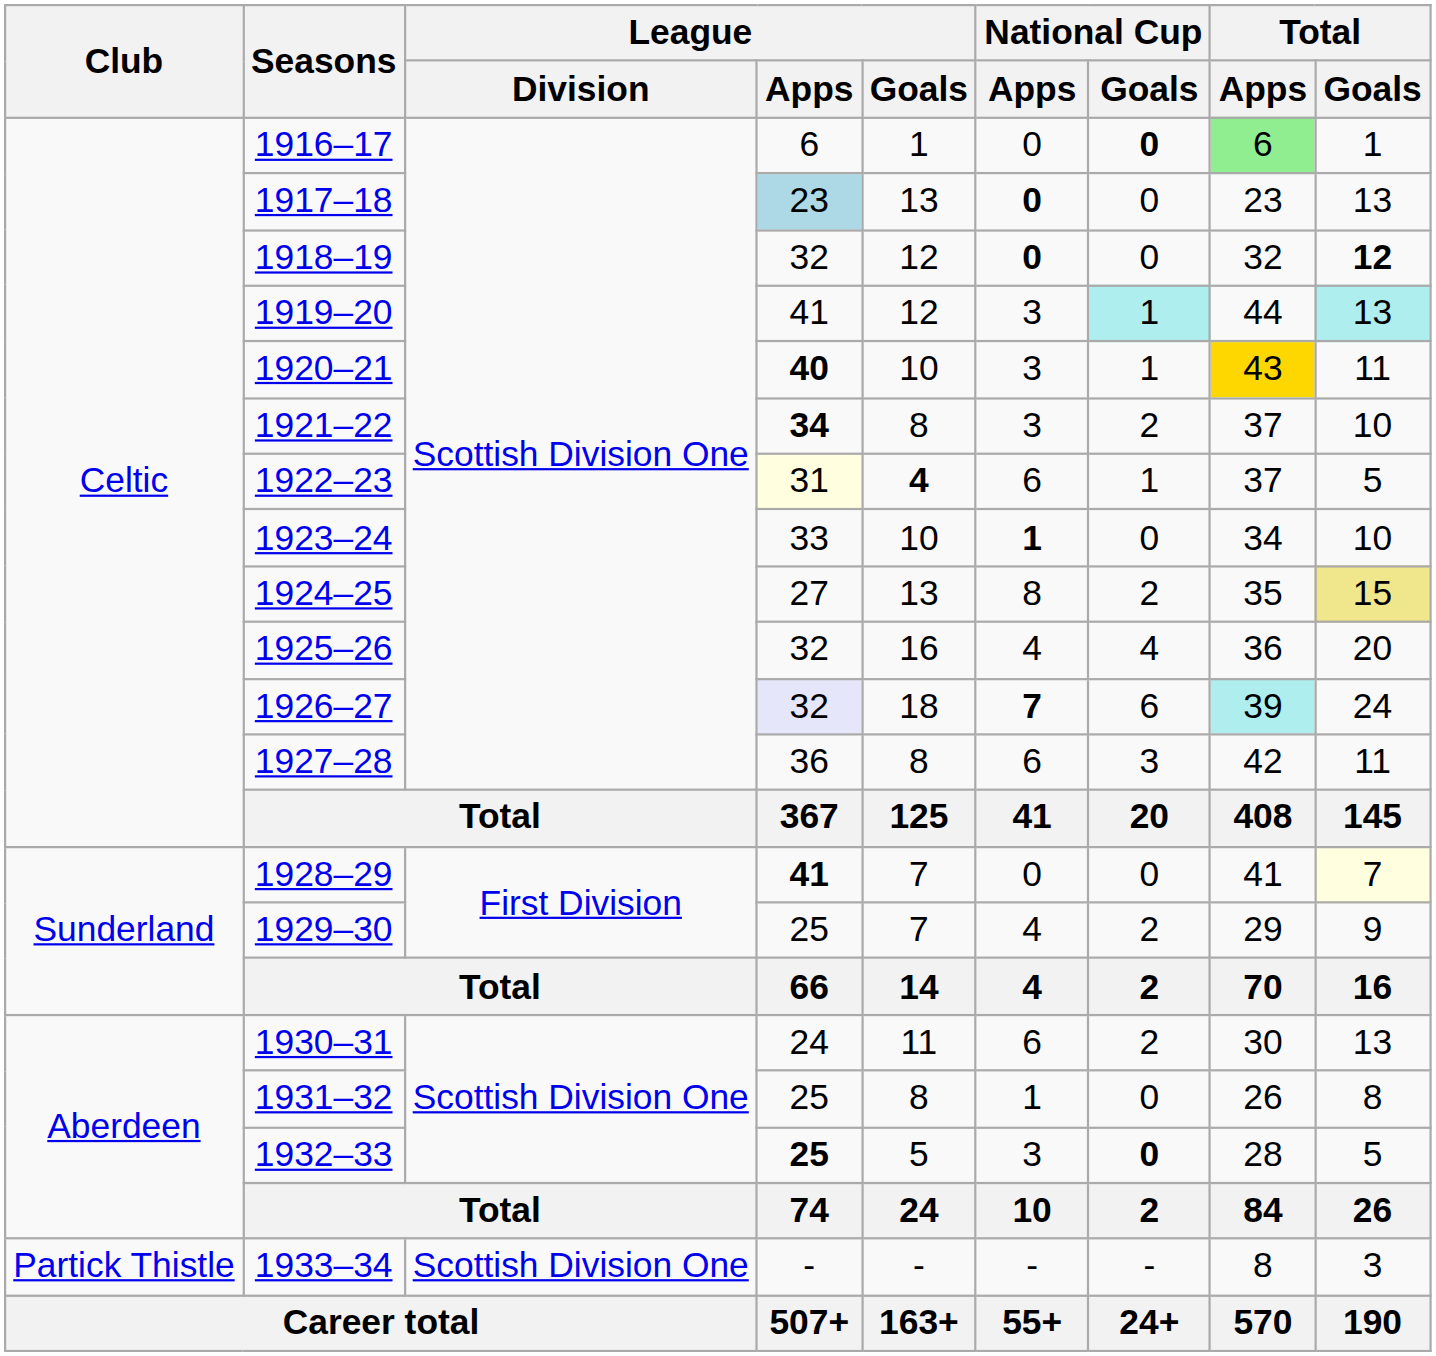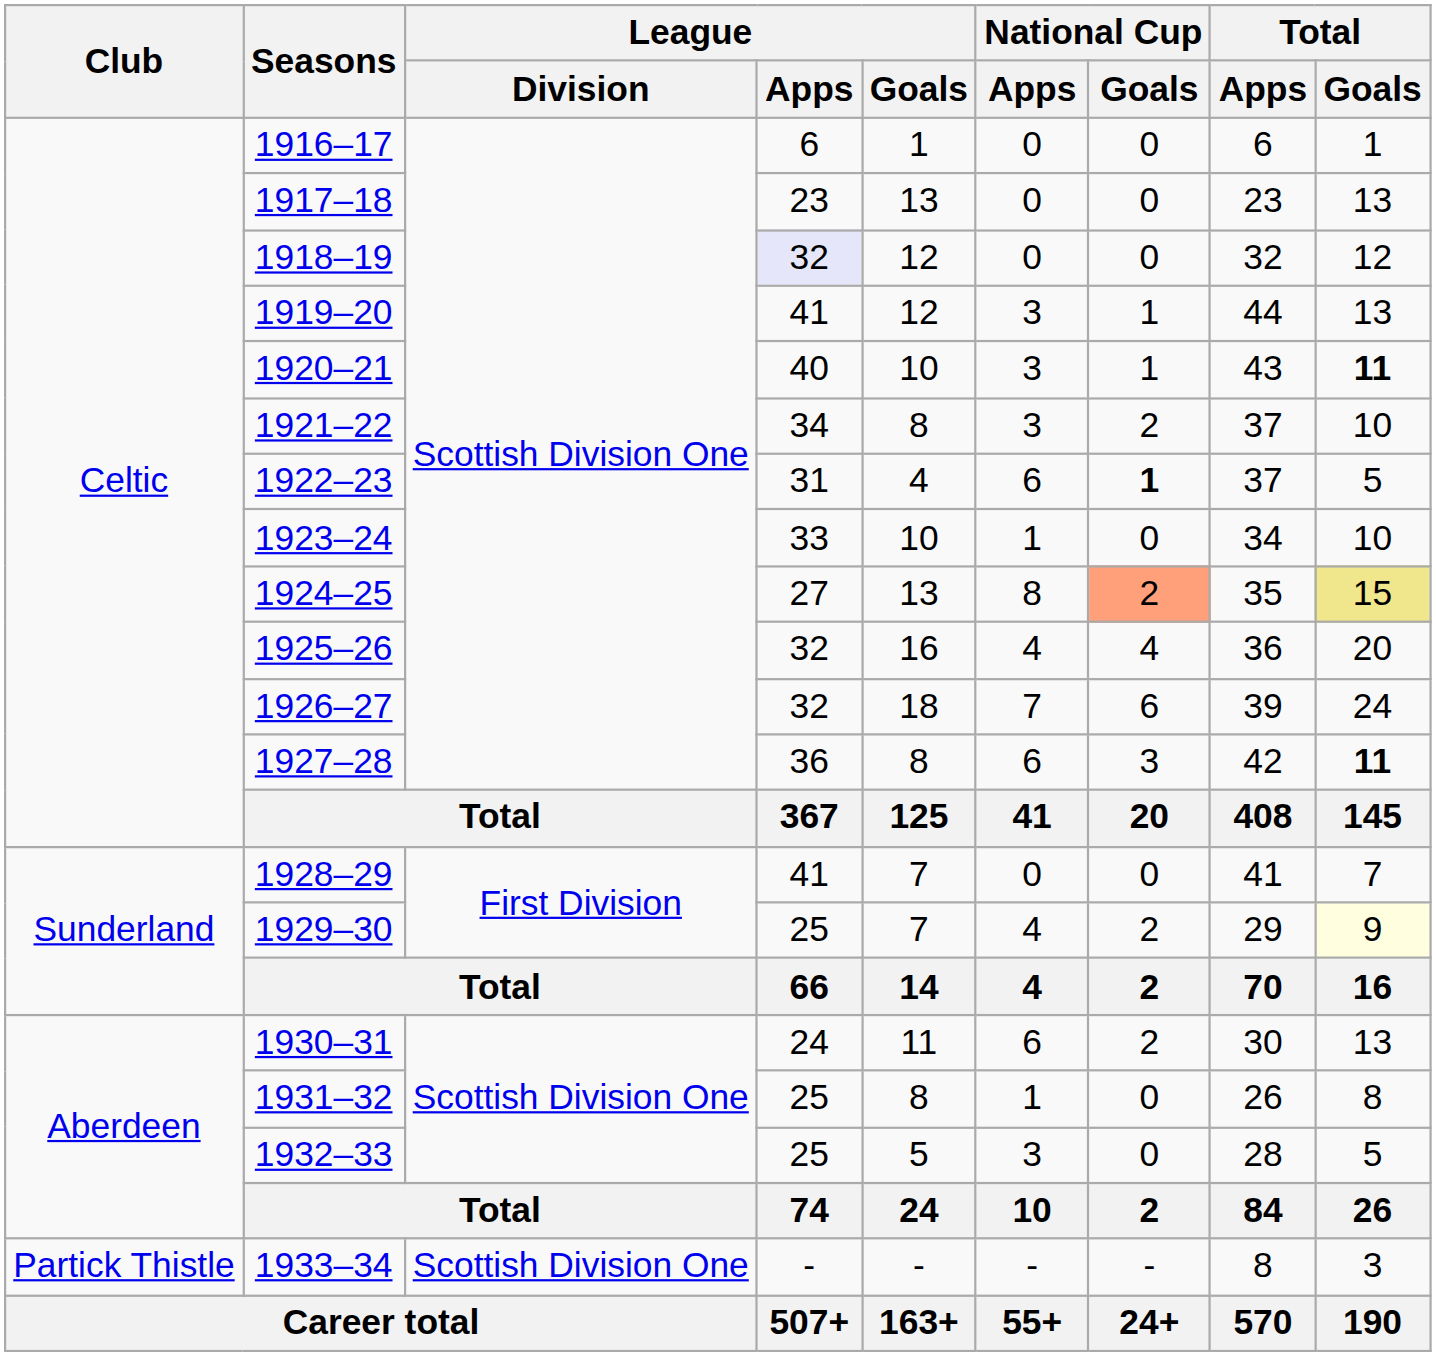(1149, 144) bold -> (1149, 144) normal
(1263, 144) lightgreen background -> (1263, 144) no background
(809, 200) lightblue background -> (809, 200) no background
(1032, 200) bold -> (1032, 200) normal
(809, 256) no background -> (809, 256) lavender background
(1032, 256) bold -> (1032, 256) normal
(1373, 256) bold -> (1373, 256) normal
(1149, 312) paleturquoise background -> (1149, 312) no background
(1373, 312) paleturquoise background -> (1373, 312) no background
(809, 369) bold -> (809, 369) normal
(1263, 369) gold background -> (1263, 369) no background
(1373, 369) normal -> (1373, 369) bold
(809, 425) bold -> (809, 425) normal
(809, 481) lightyellow background -> (809, 481) no background
(919, 481) bold -> (919, 481) normal
(1149, 481) normal -> (1149, 481) bold
(1032, 537) bold -> (1032, 537) normal
(1149, 593) no background -> (1149, 593) lightsalmon background
(809, 705) lavender background -> (809, 705) no background
(1032, 705) bold -> (1032, 705) normal
(1263, 705) paleturquoise background -> (1263, 705) no background
(1373, 761) normal -> (1373, 761) bold
(809, 873) bold -> (809, 873) normal
(1373, 873) lightyellow background -> (1373, 873) no background
(1373, 929) no background -> (1373, 929) lightyellow background
(809, 1154) bold -> (809, 1154) normal
(1149, 1154) bold -> (1149, 1154) normal
